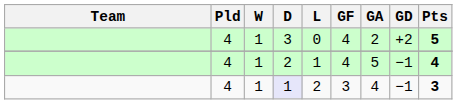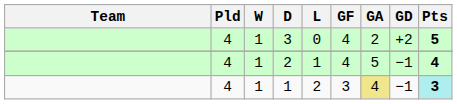(288, 87) lavender background -> (288, 87) no background
(375, 87) no background -> (375, 87) khaki background
(435, 87) no background -> (435, 87) paleturquoise background
